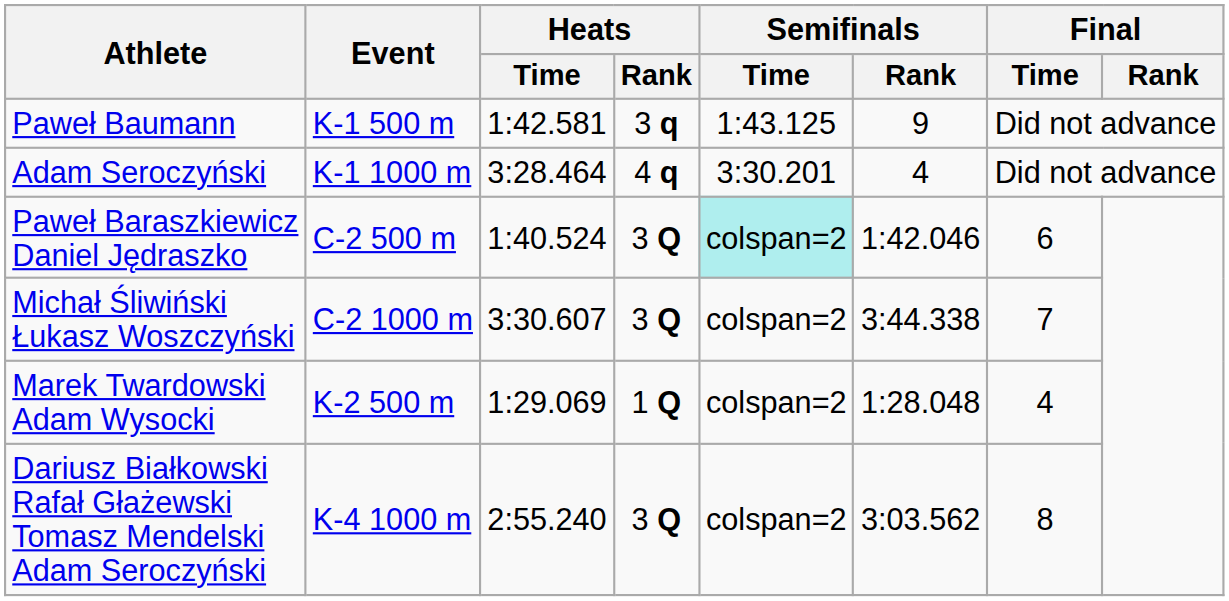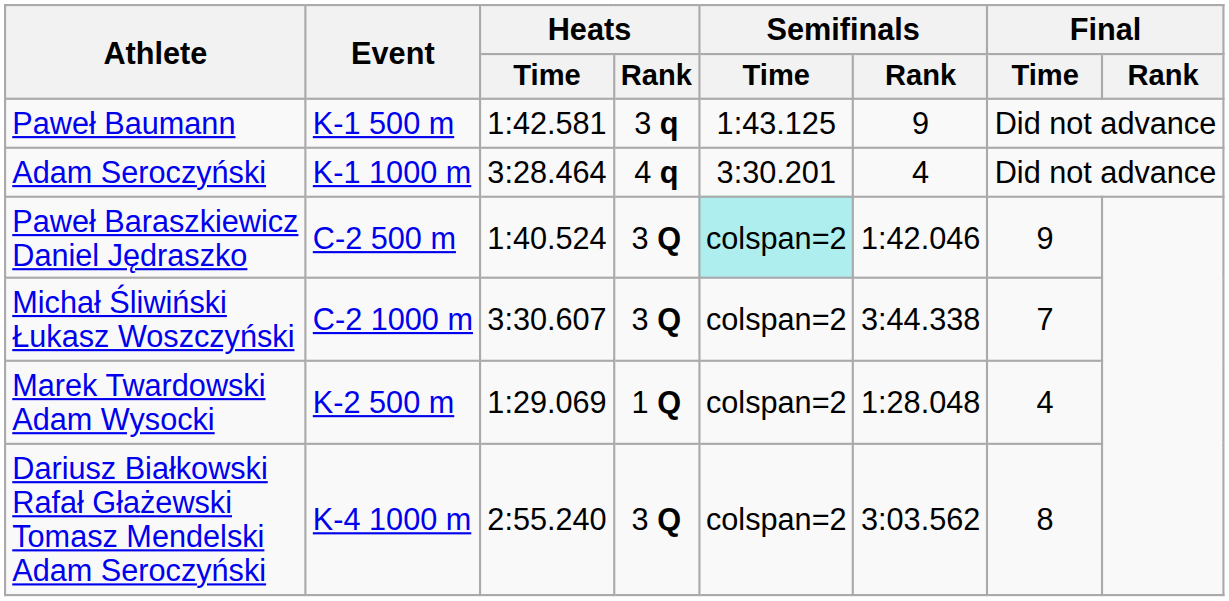(1045, 238) 6 -> (1045, 238) 9
